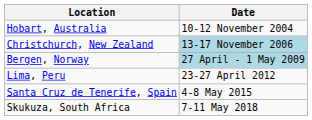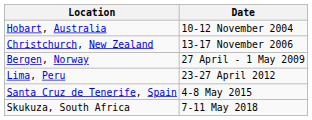(237, 44) lightblue background -> (237, 44) no background
(243, 60) lightblue background -> (243, 60) no background
